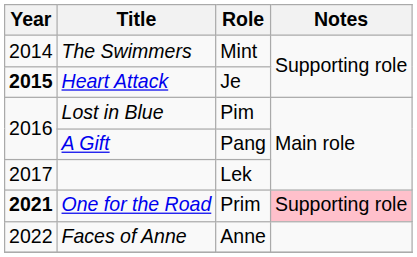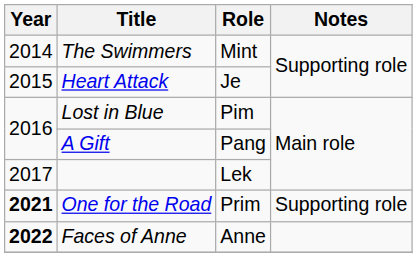(31, 81) bold -> (31, 81) normal
(341, 205) pink background -> (341, 205) no background
(31, 236) normal -> (31, 236) bold
